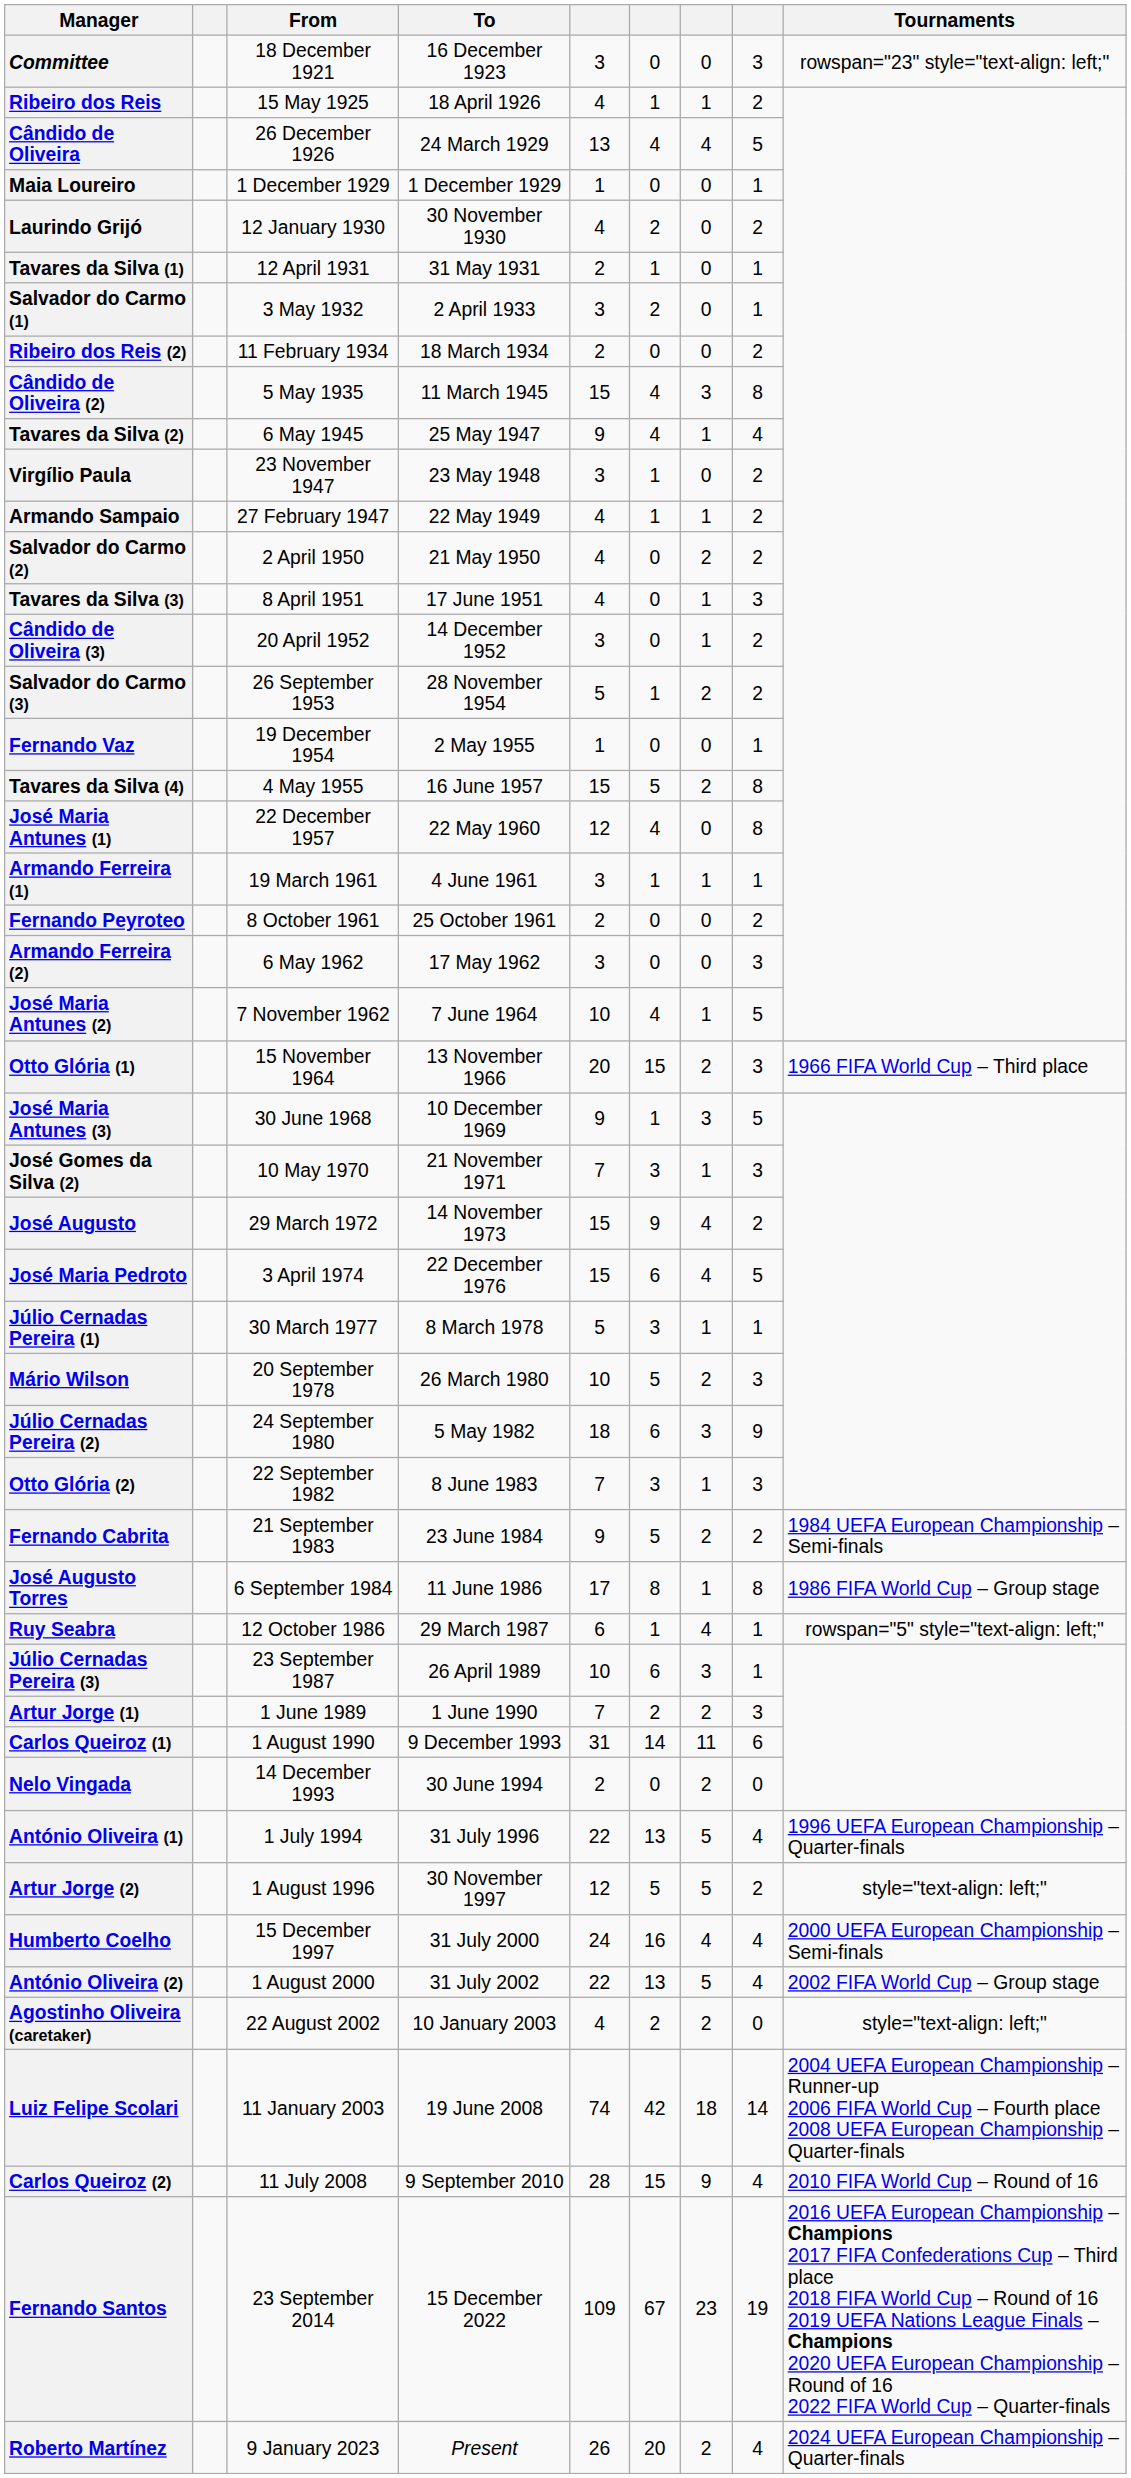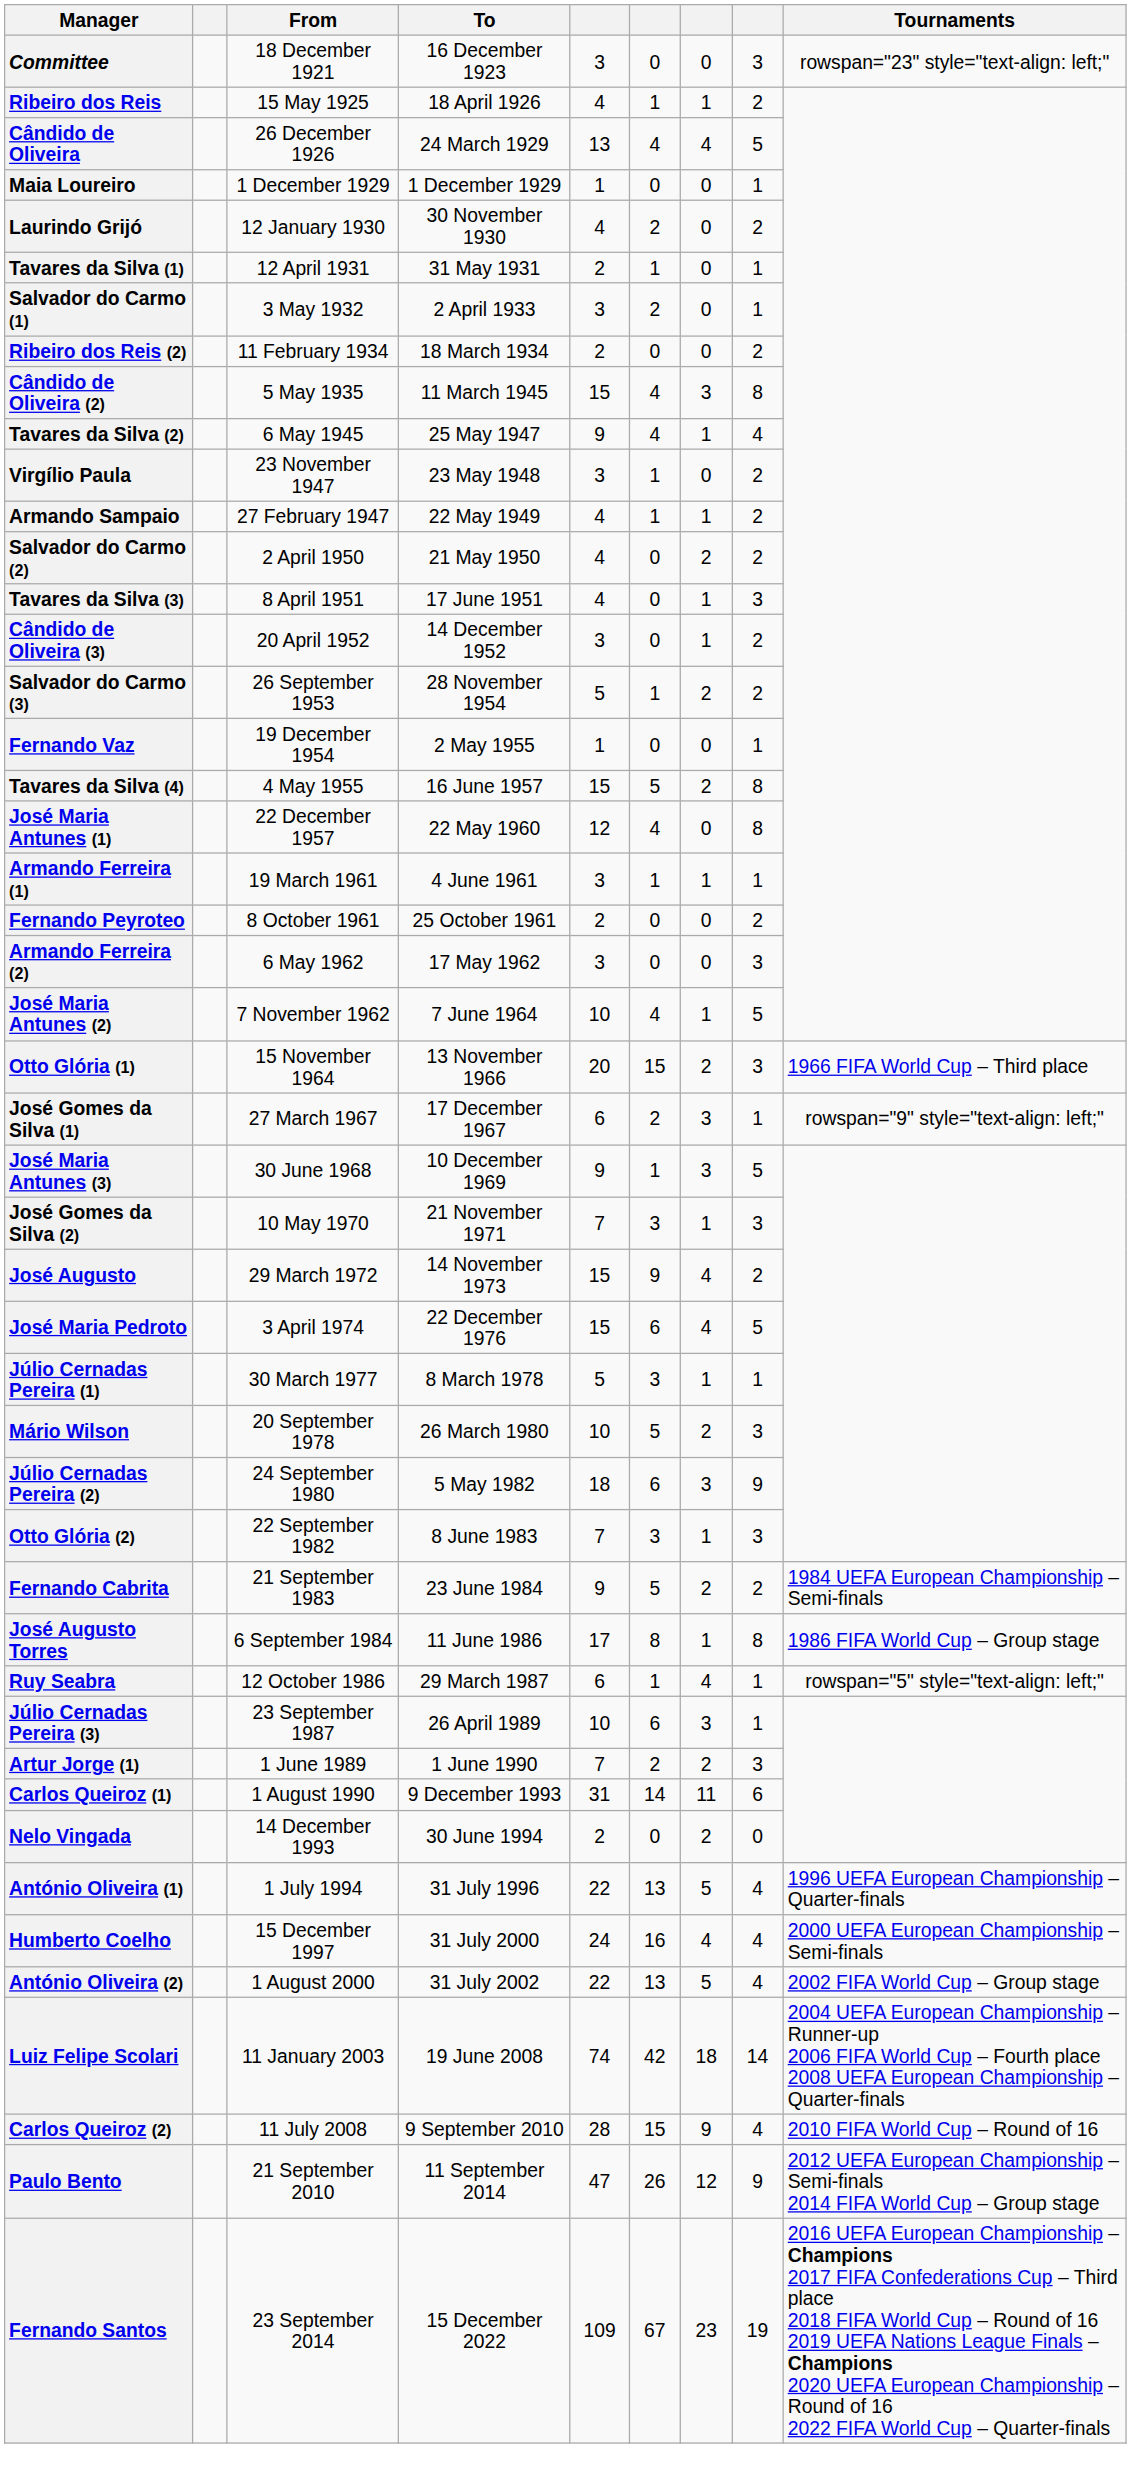+ row: (80, 1119)
- row: (74, 1888)
- row: (95, 2023)
+ row: (65, 2181)
- row: (88, 2448)
